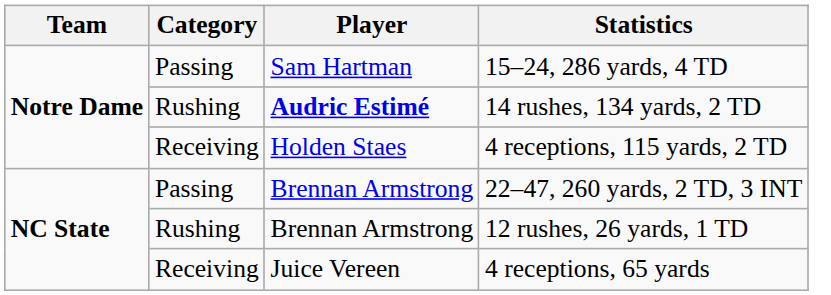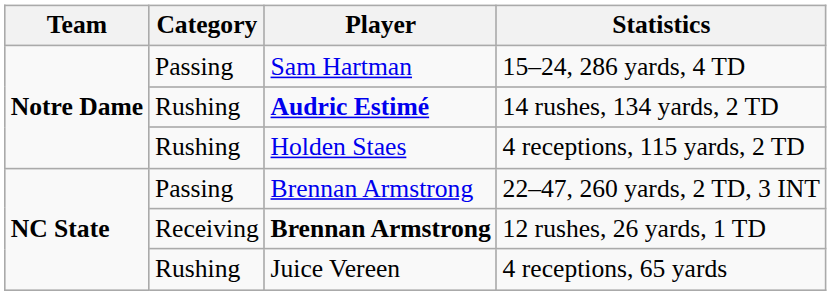(207, 147) Receiving -> (198, 147) Rushing
(198, 228) Rushing -> (207, 228) Receiving
(372, 228) normal -> (381, 228) bold
(207, 268) Receiving -> (198, 268) Rushing
